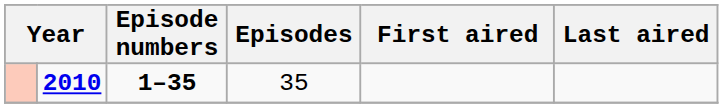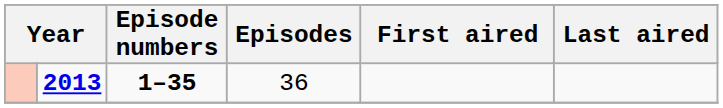(72, 83) 2010 -> (72, 83) 2013
(294, 83) 35 -> (294, 83) 36
